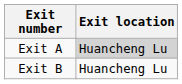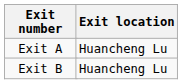(123, 48) lightgrey background -> (123, 48) no background
